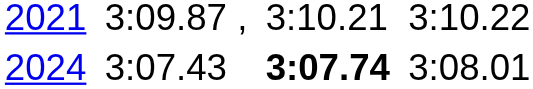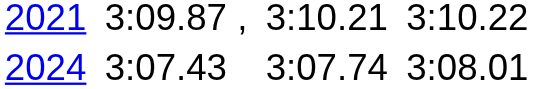(328, 68) bold -> (327, 68) normal
